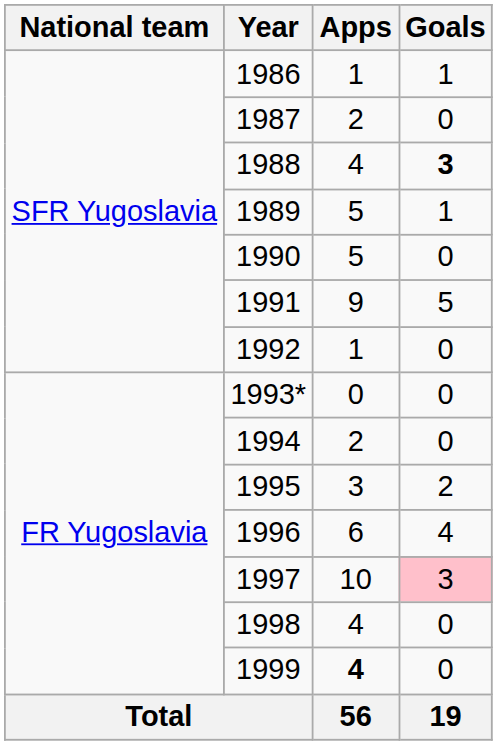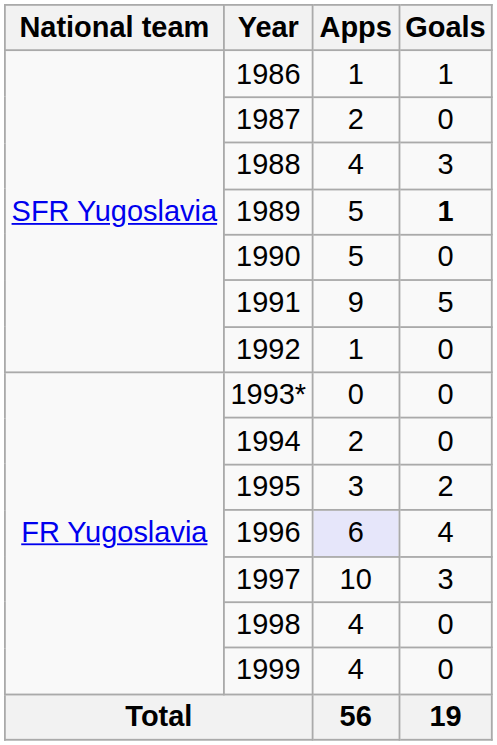(445, 165) bold -> (445, 165) normal
(445, 211) normal -> (445, 211) bold
(356, 532) no background -> (356, 532) lavender background
(445, 578) pink background -> (445, 578) no background
(356, 670) bold -> (356, 670) normal
